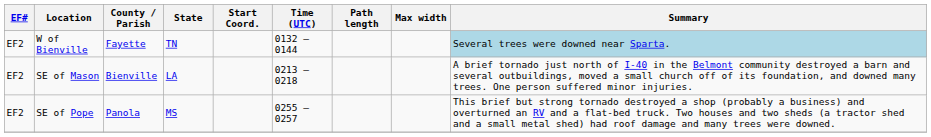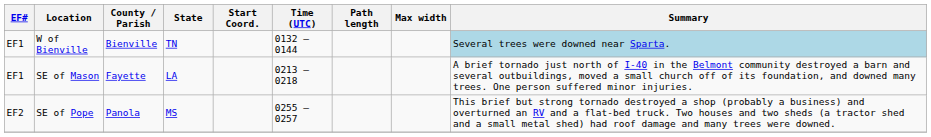(15, 44) EF2 -> (15, 44) EF1
(126, 44) Fayette -> (131, 44) Bienville
(15, 76) EF2 -> (15, 76) EF1
(131, 76) Bienville -> (126, 76) Fayette
